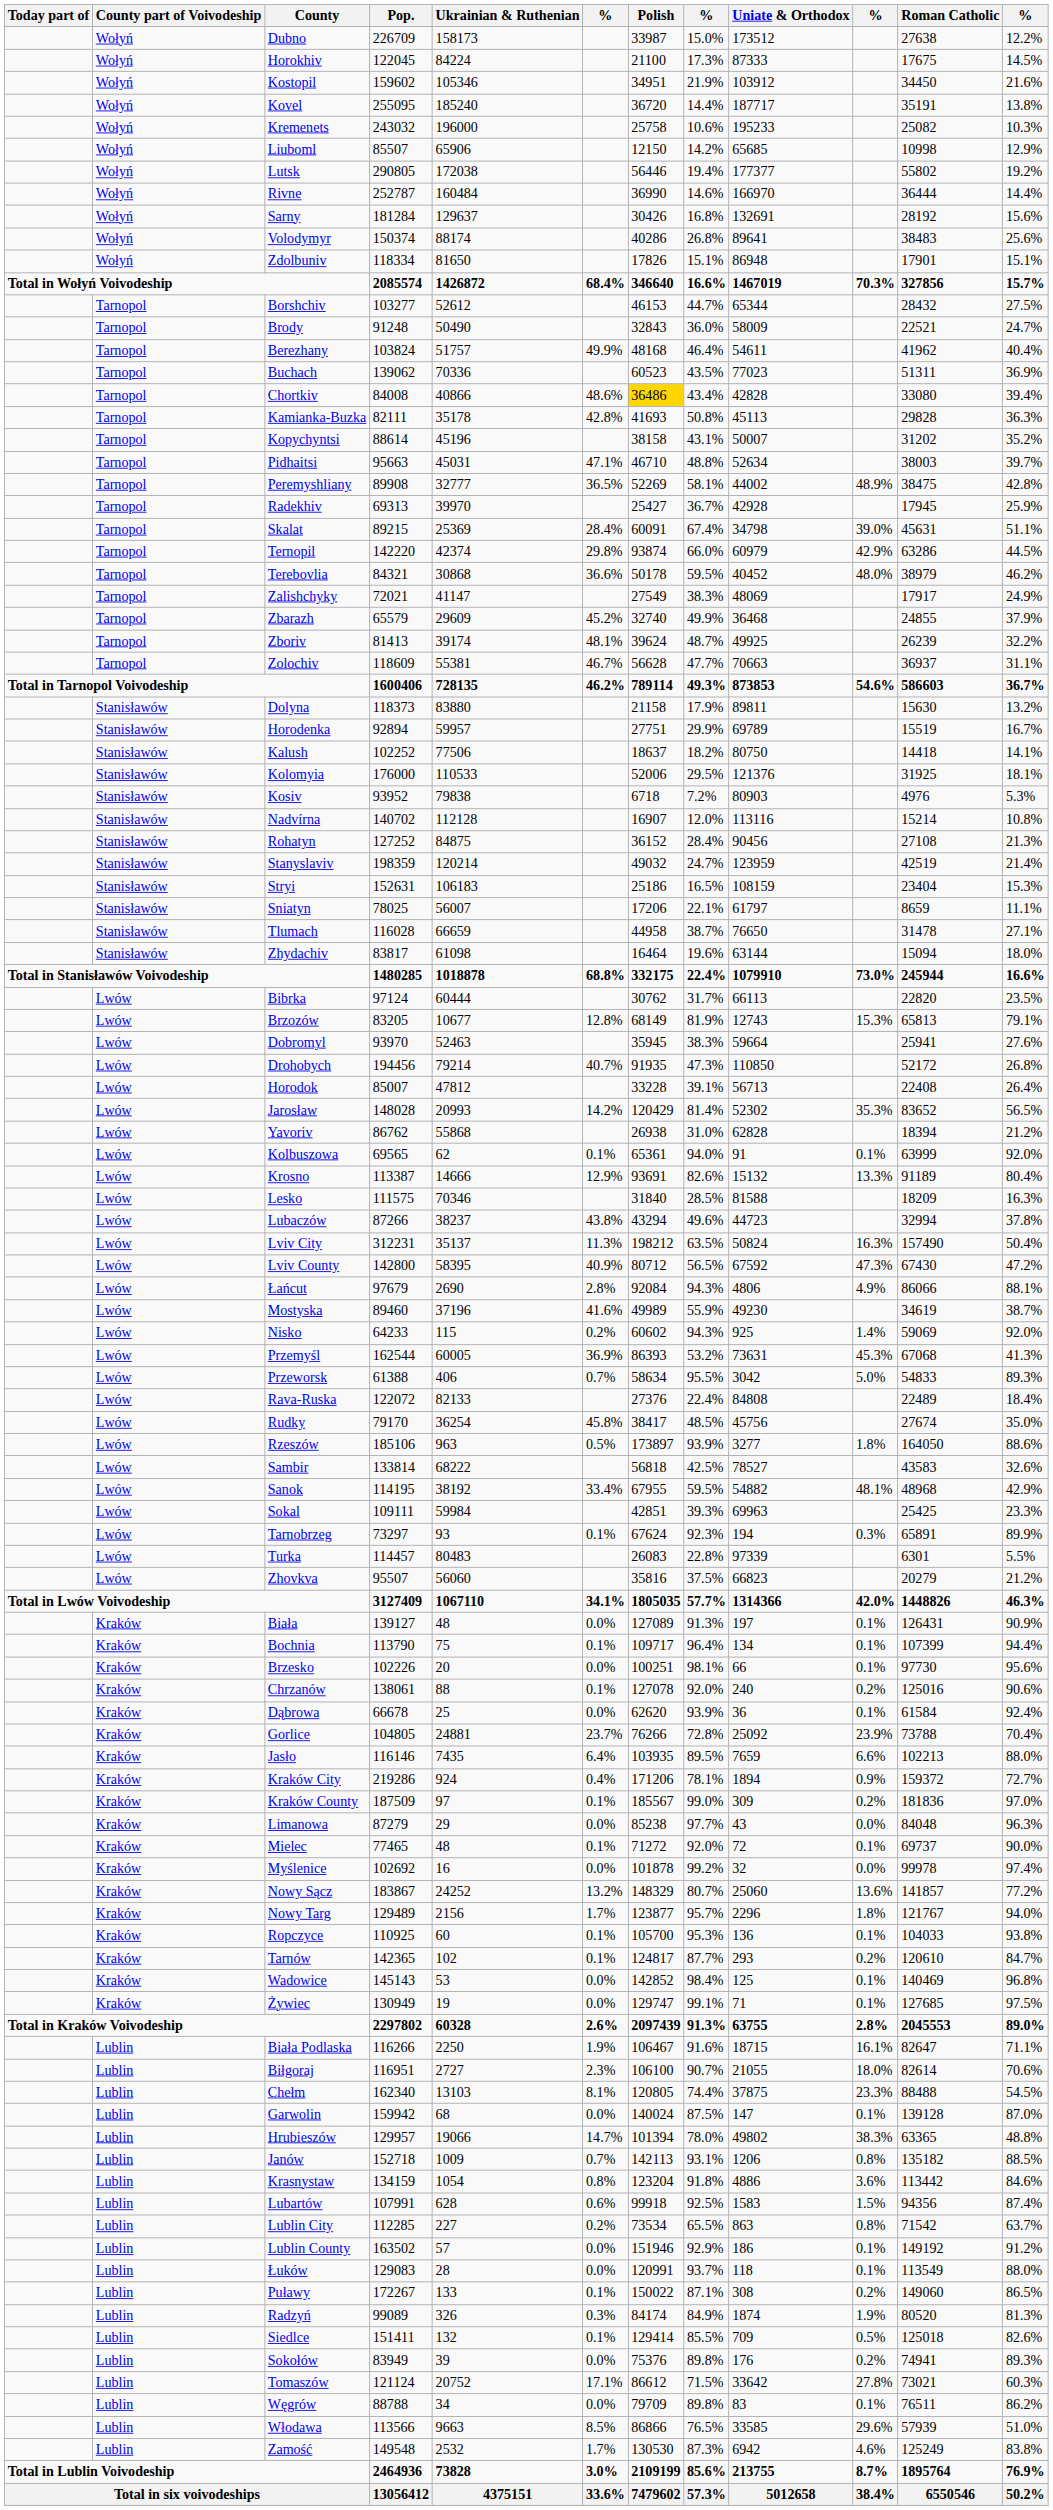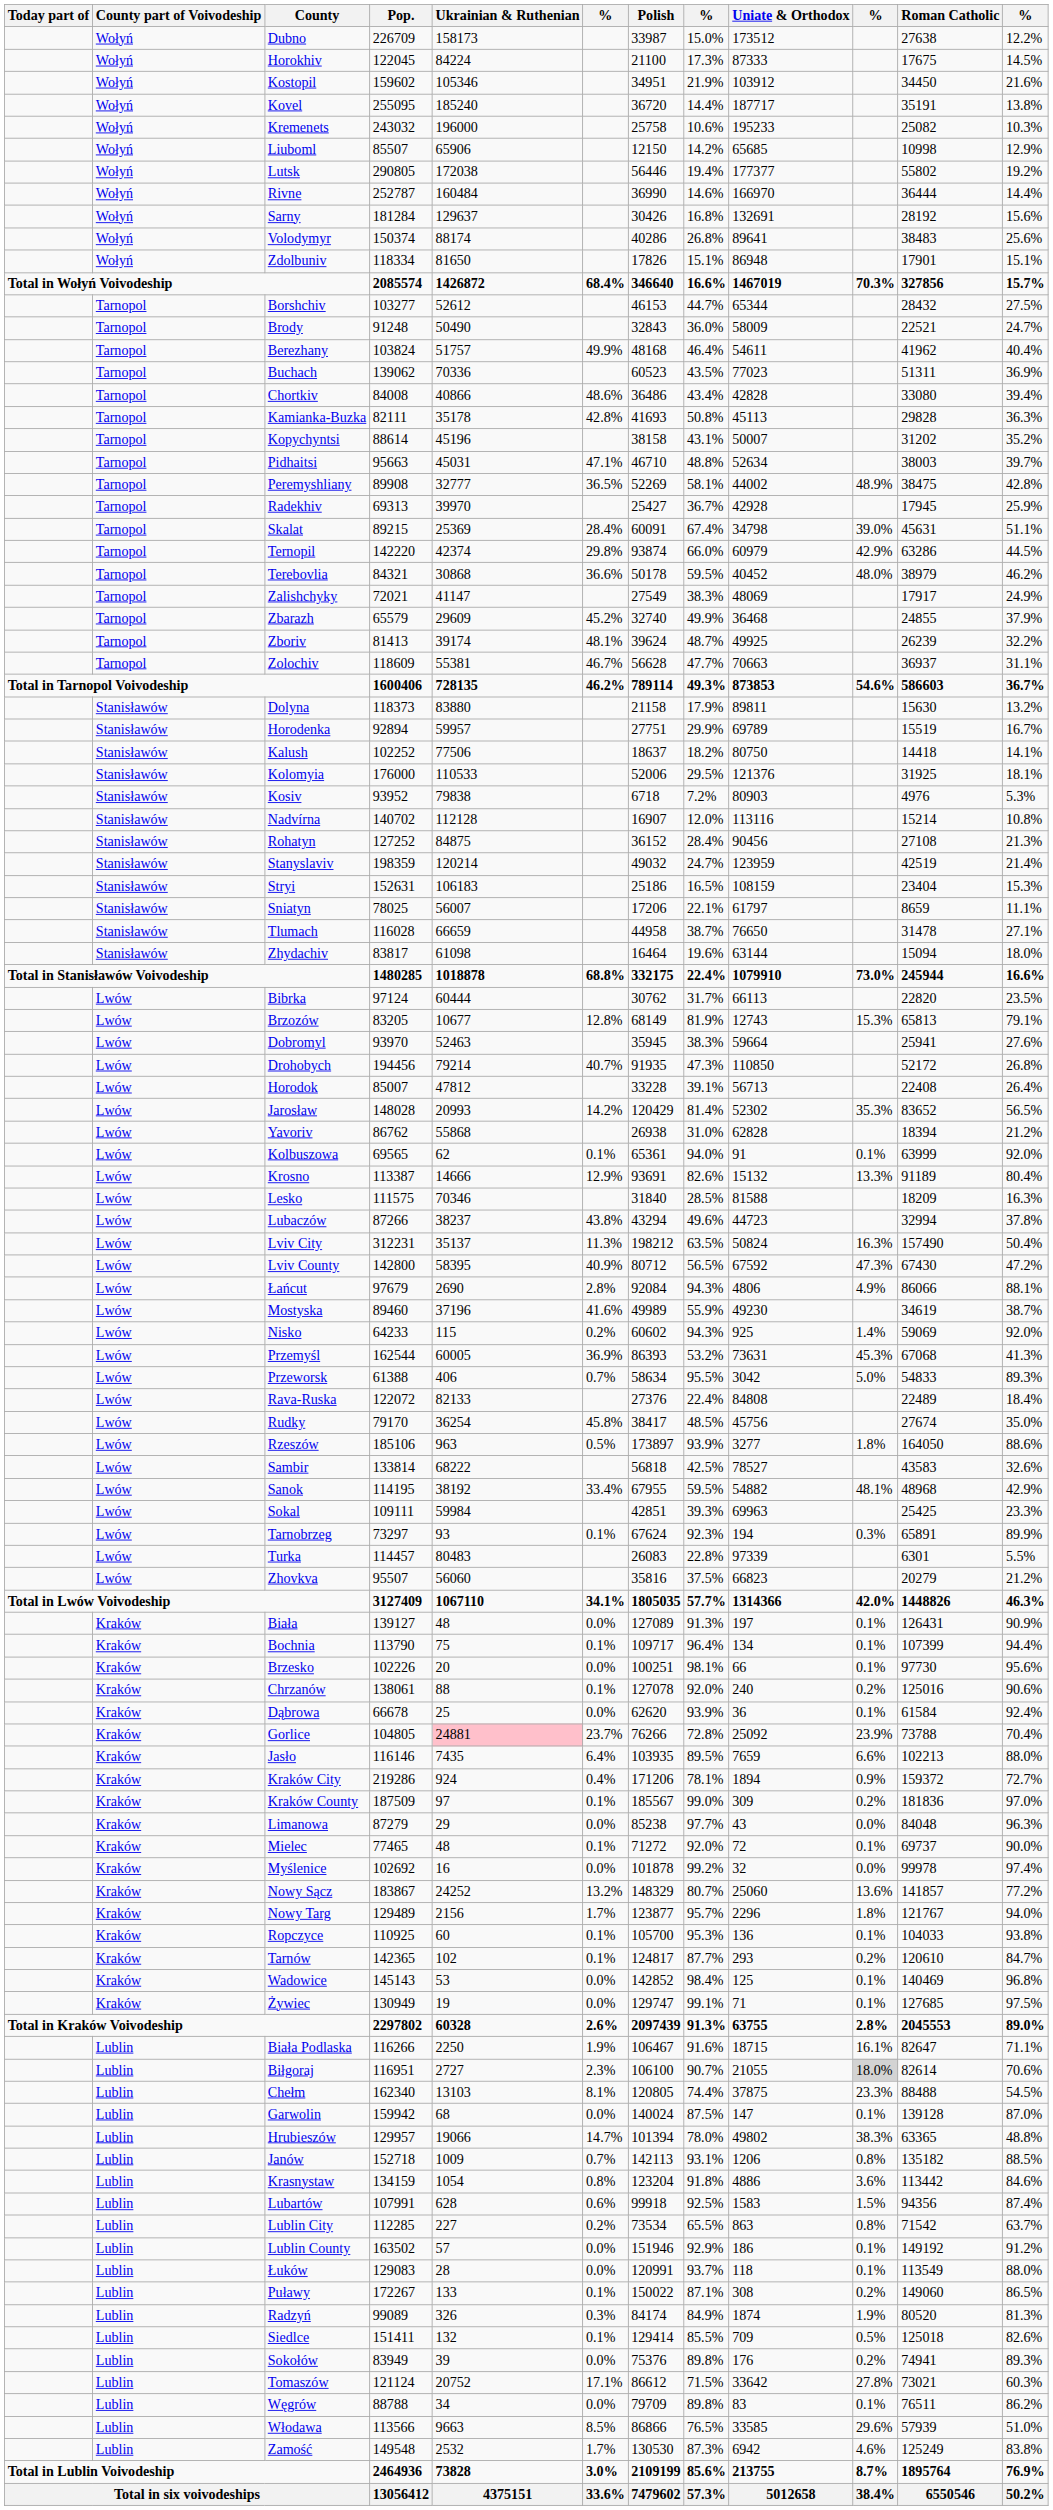(649, 395) gold background -> (649, 395) no background
(453, 1735) no background -> (453, 1735) pink background
(874, 2070) no background -> (874, 2070) lightgrey background
